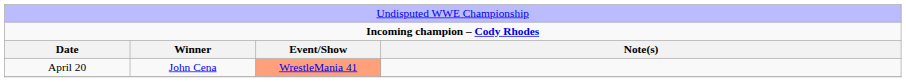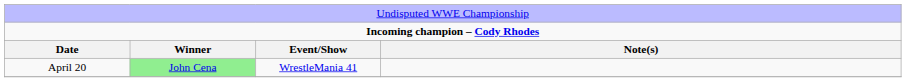(193, 67) no background -> (193, 67) lightgreen background
(318, 67) lightsalmon background -> (318, 67) no background
